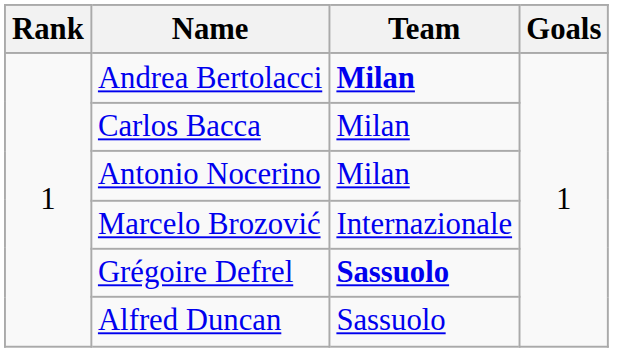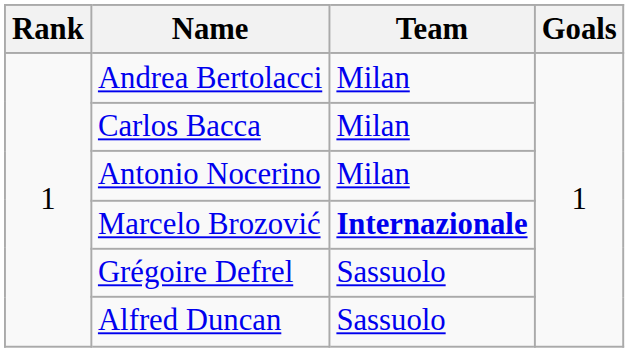(376, 77) bold -> (373, 77) normal
(424, 223) normal -> (432, 223) bold
(393, 272) bold -> (391, 272) normal
